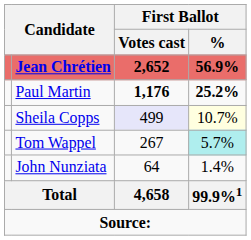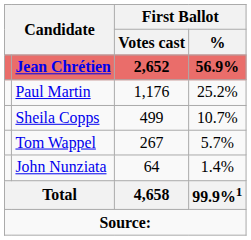(152, 92) bold -> (152, 92) normal
(217, 92) bold -> (217, 92) normal
(152, 117) lavender background -> (152, 117) no background
(217, 117) lightyellow background -> (217, 117) no background
(217, 142) paleturquoise background -> (217, 142) no background
